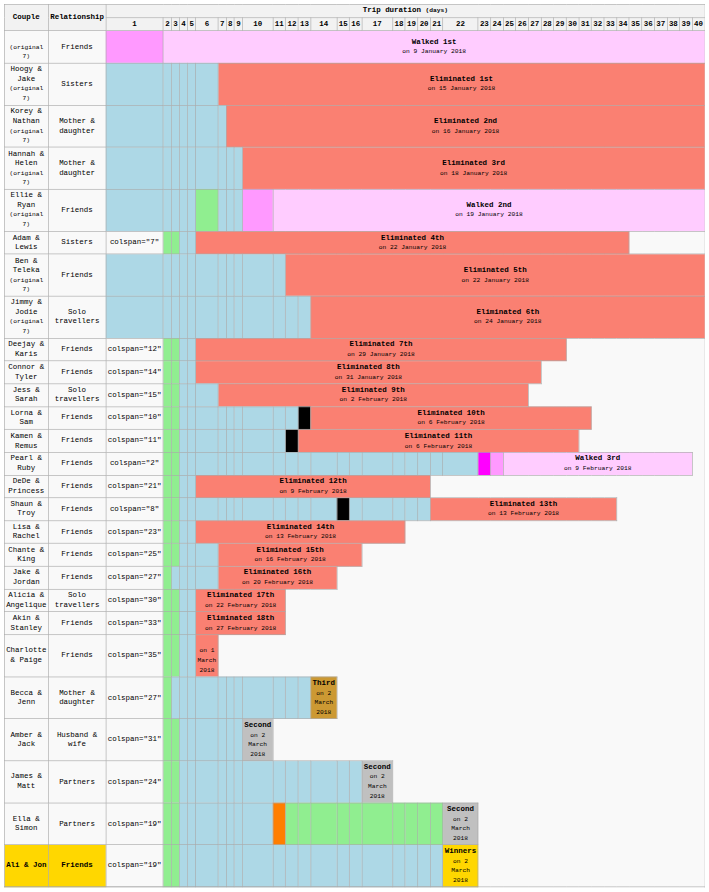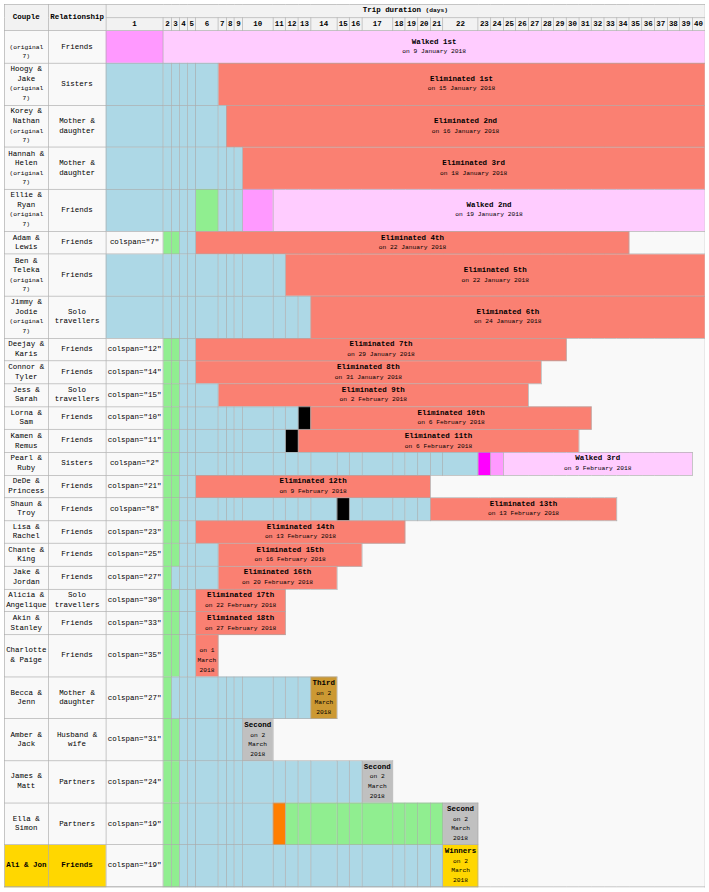(77, 242) Sisters -> (77, 242) Friends
(77, 463) Friends -> (77, 463) Sisters
